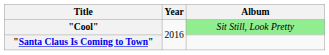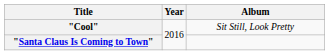(255, 27) lightgreen background -> (255, 27) no background
